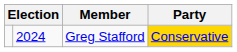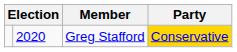(31, 36) 2024 -> (31, 36) 2020
